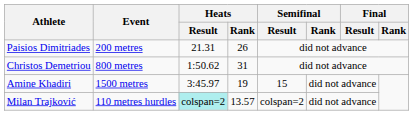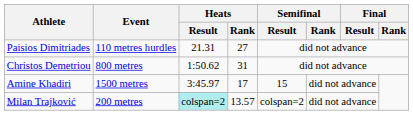(119, 48) 200 metres -> (136, 48) 110 metres hurdles
(243, 48) 26 -> (243, 48) 27
(243, 83) 19 -> (243, 83) 17
(136, 101) 110 metres hurdles -> (119, 101) 200 metres
